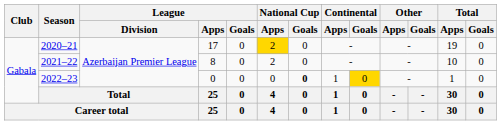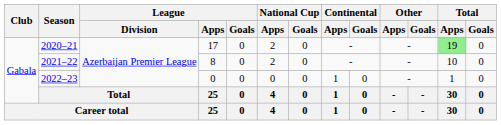(273, 45) gold background -> (273, 45) no background
(452, 45) no background -> (452, 45) lightgreen background
(305, 78) bold -> (305, 78) normal
(365, 78) gold background -> (365, 78) no background
